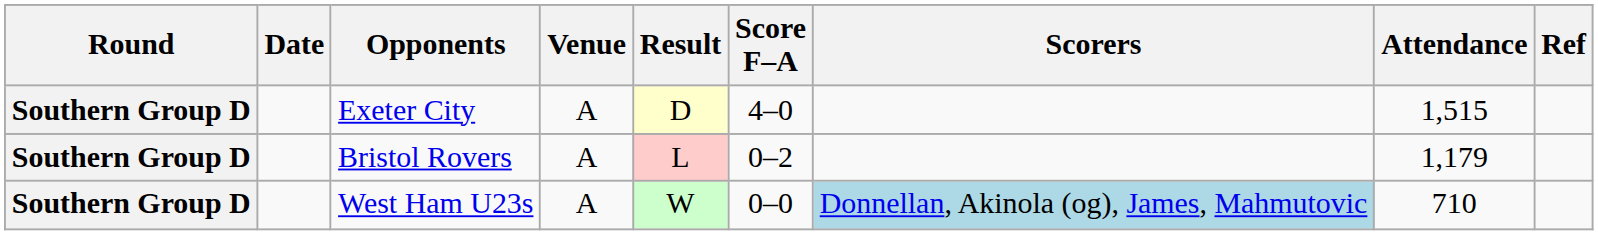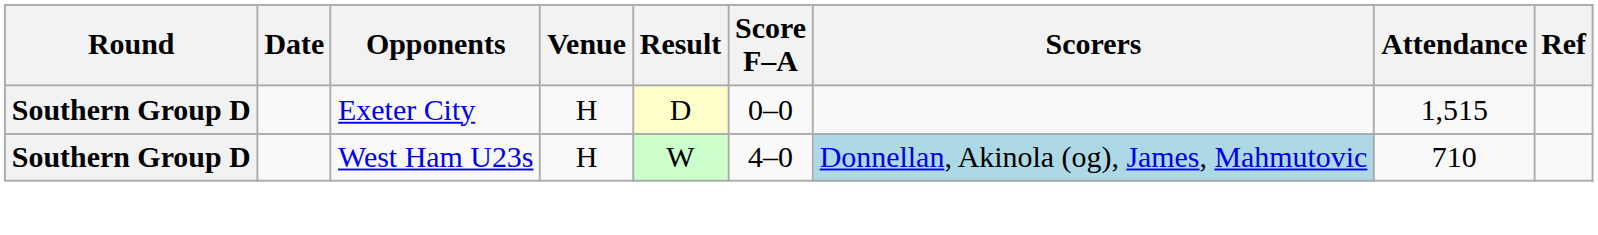(587, 109) A -> (587, 109) H
(770, 109) 4–0 -> (770, 109) 0–0
- row: (425, 156)
(587, 204) A -> (587, 156) H
(770, 204) 0–0 -> (770, 156) 4–0
